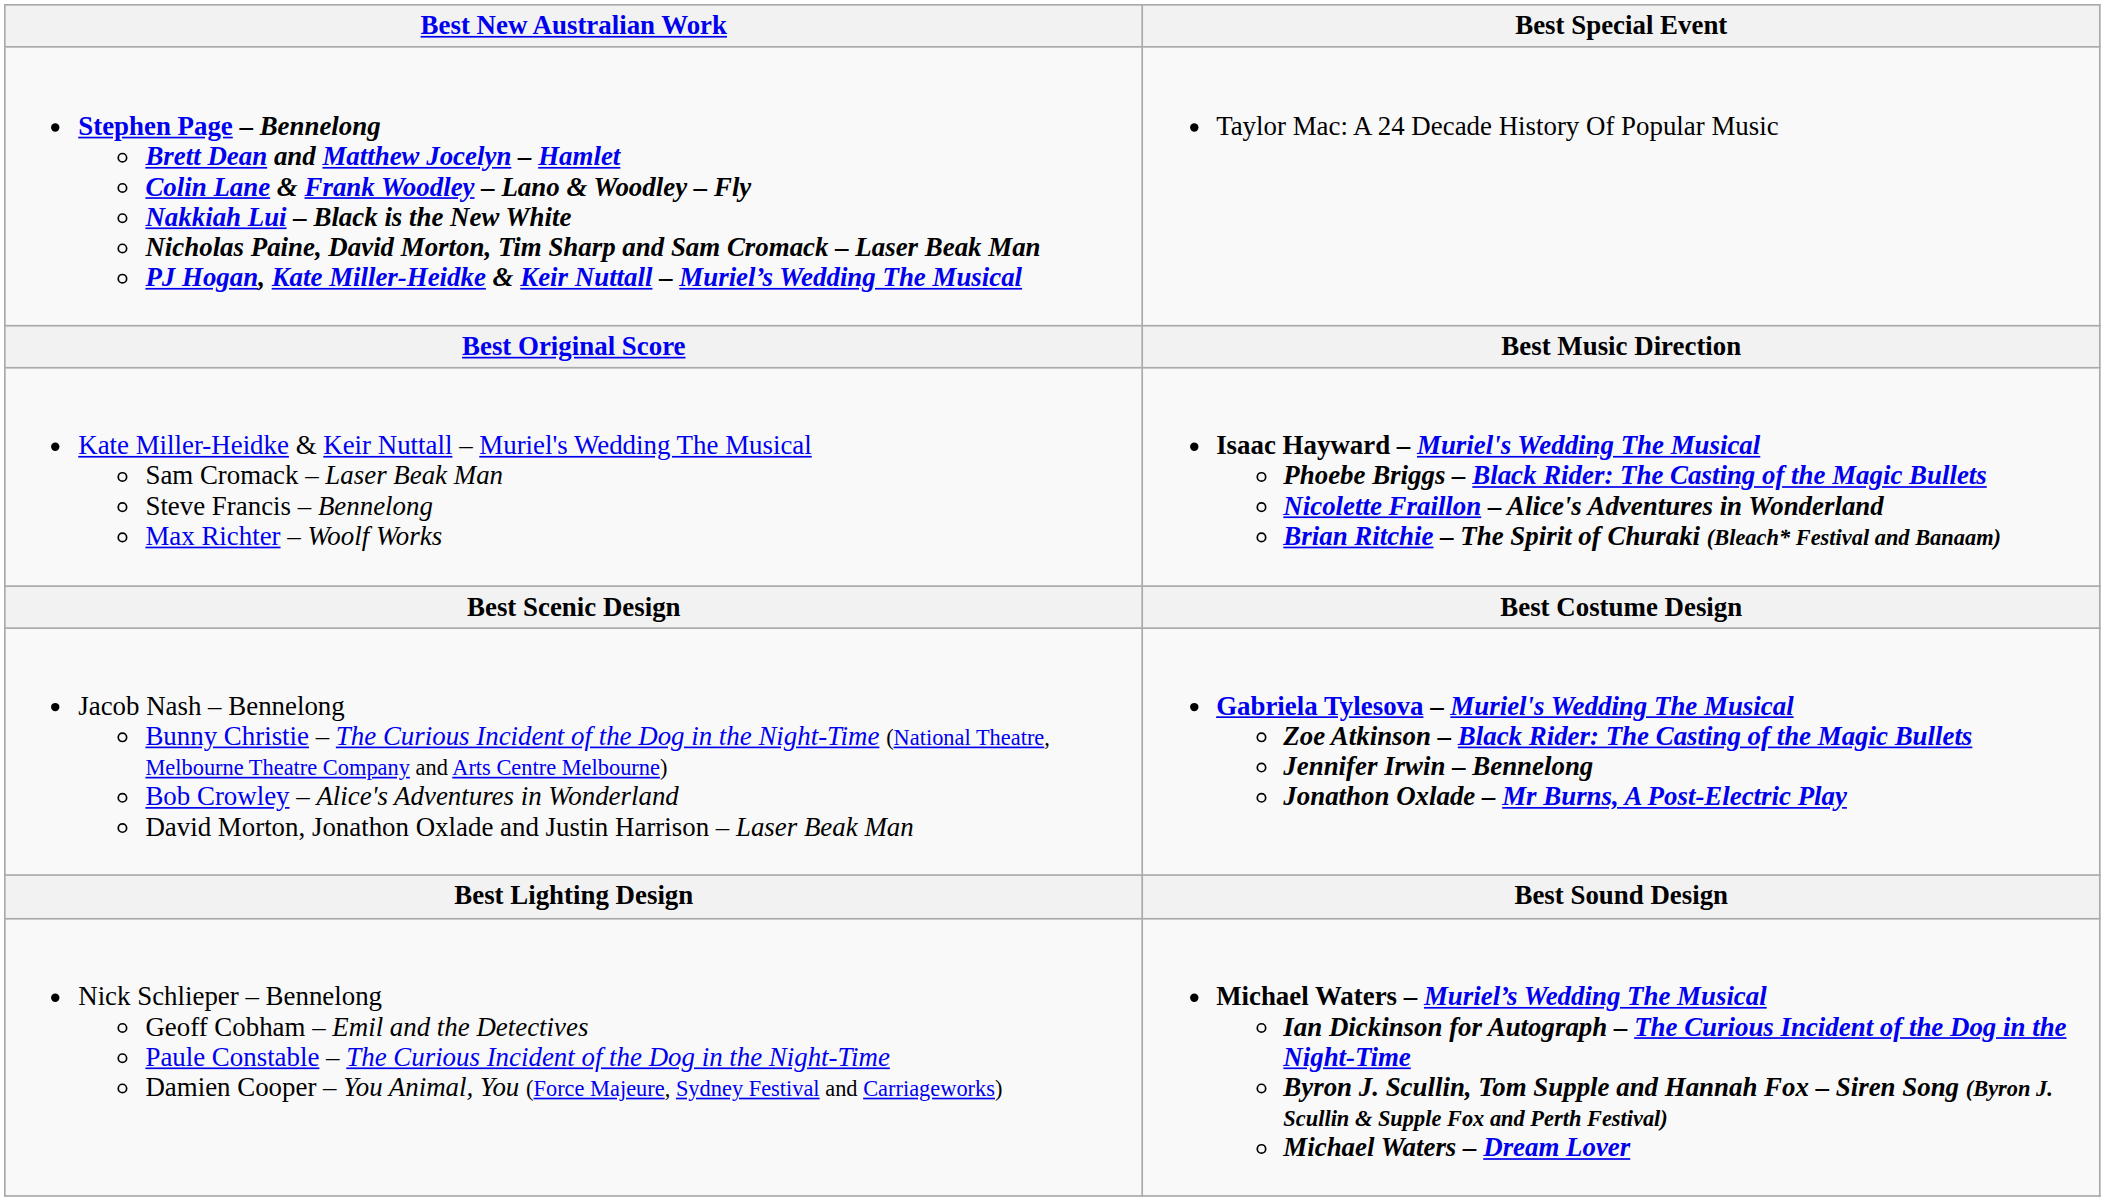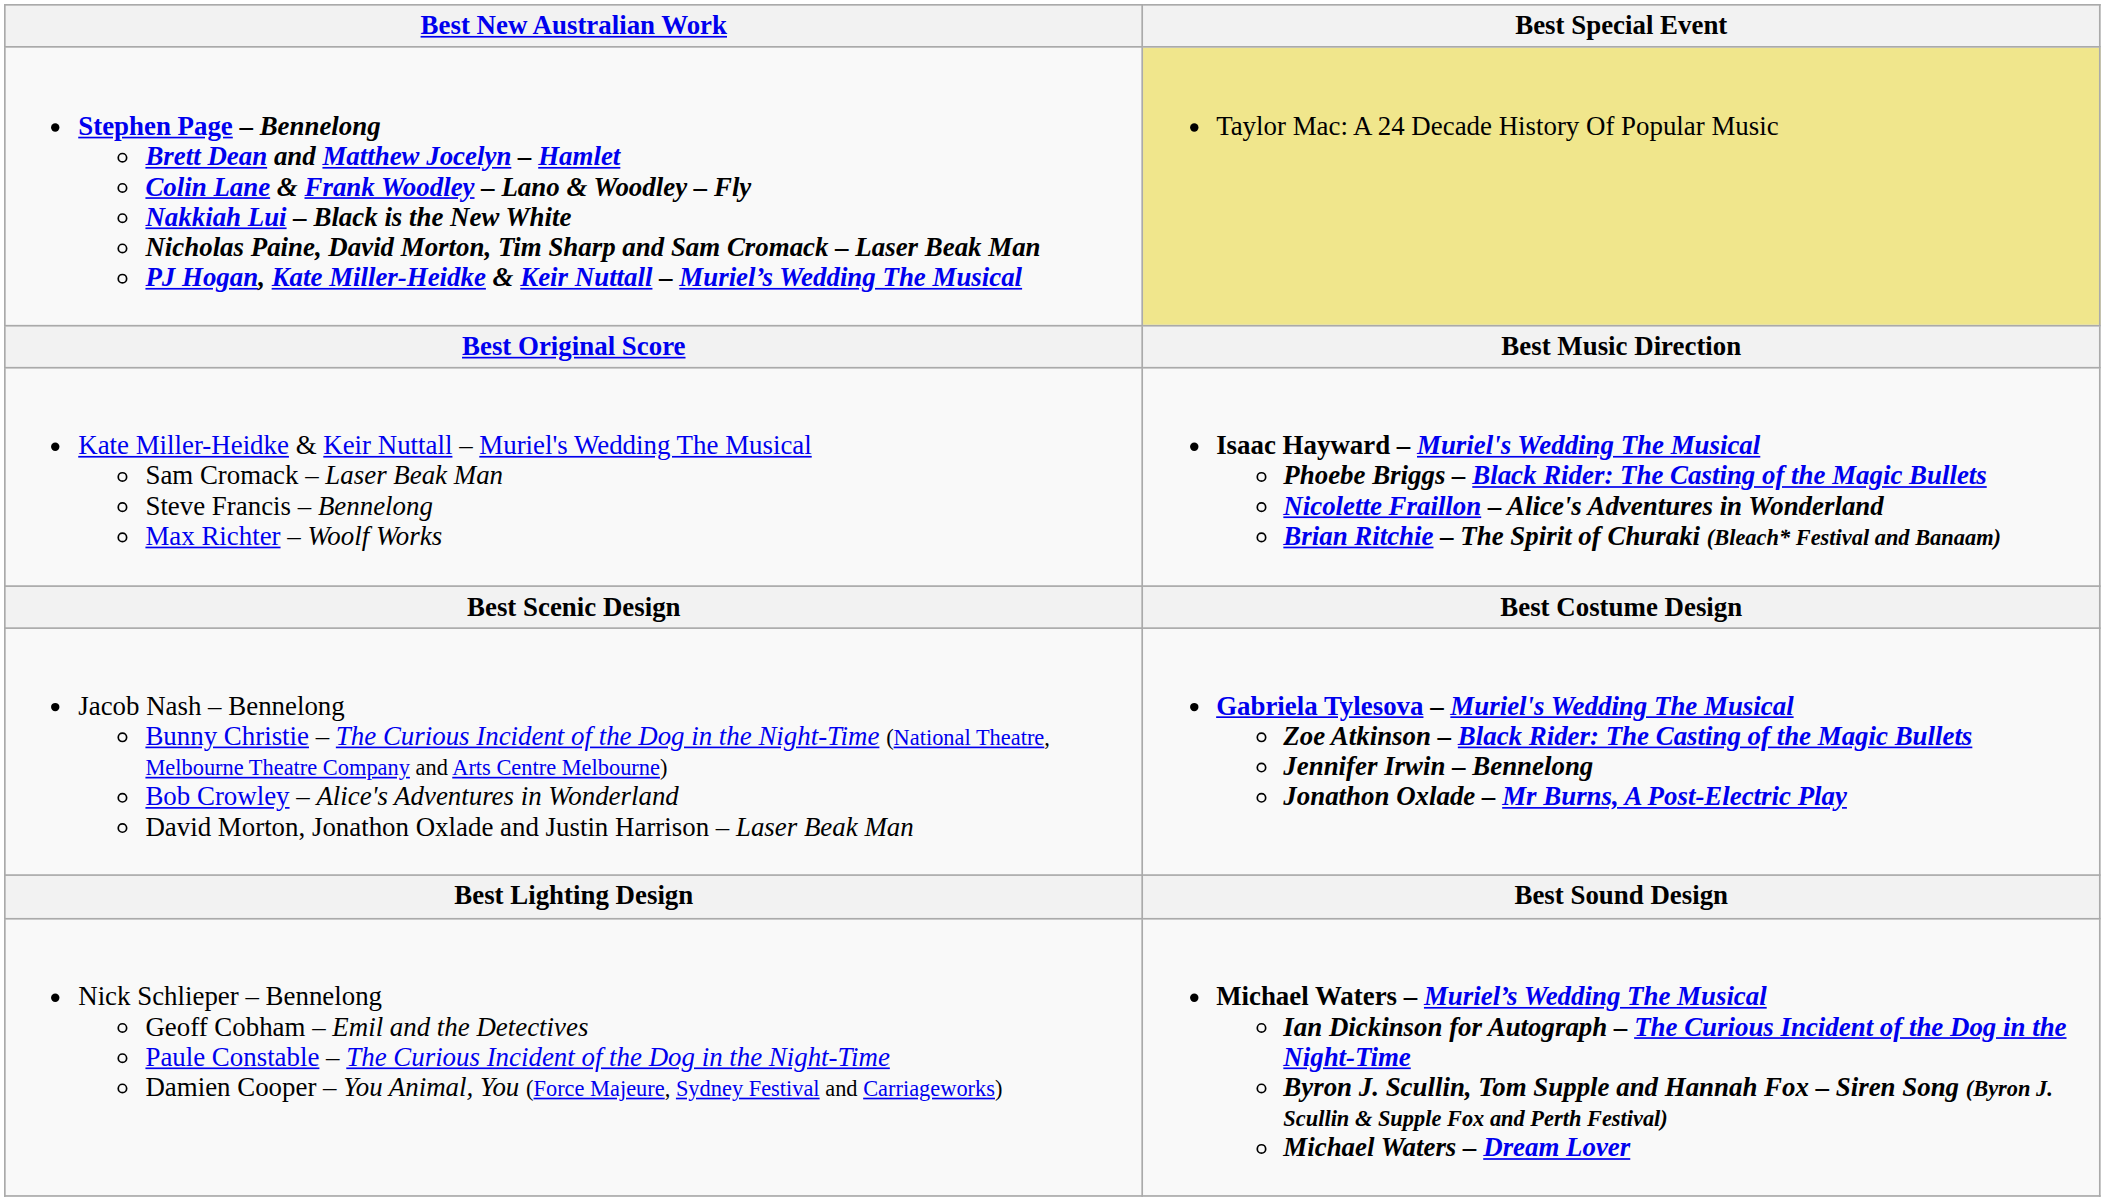(1621, 126) no background -> (1621, 126) khaki background
